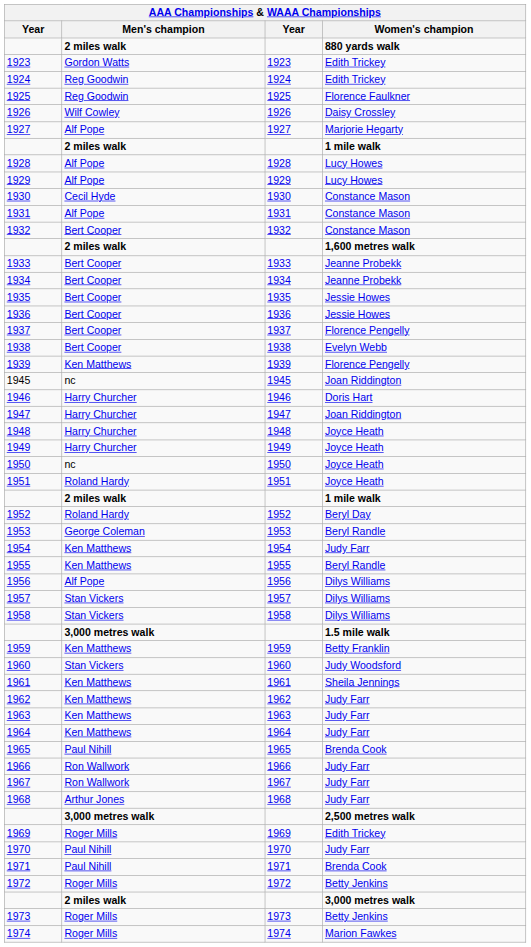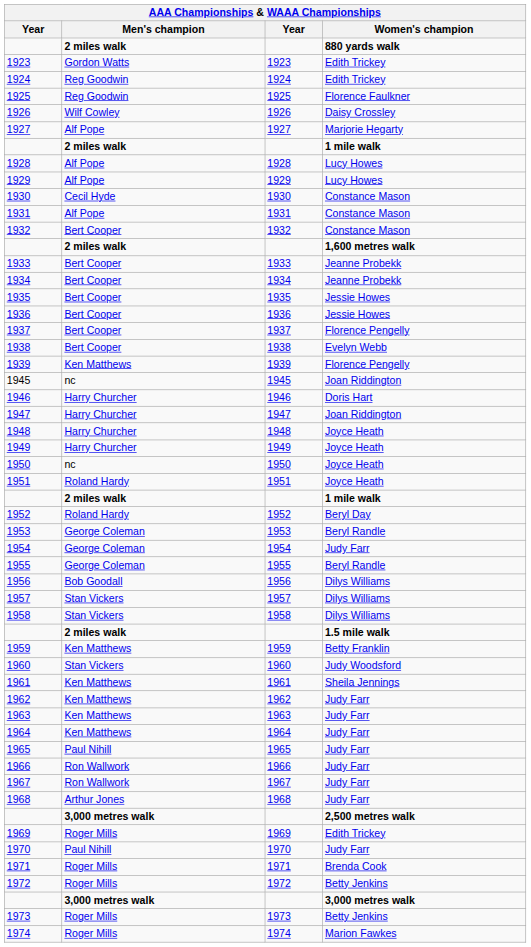(98, 548) Ken Matthews -> (105, 548) George Coleman
(98, 565) Ken Matthews -> (105, 565) George Coleman
(84, 582) Alf Pope -> (93, 582) Bob Goodall
(109, 632) 3,000 metres walk -> (95, 632) 2 miles walk
(356, 749) Brenda Cook -> (347, 749) Judy Farr
(88, 866) Paul Nihill -> (91, 866) Roger Mills
(95, 900) 2 miles walk -> (109, 900) 3,000 metres walk
